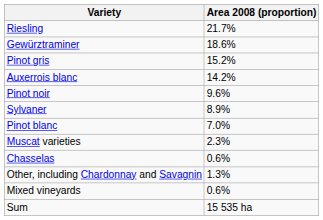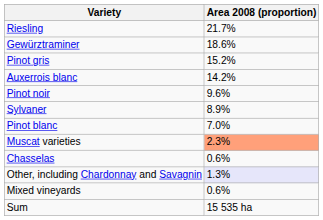(218, 142) no background -> (218, 142) lightsalmon background
(218, 175) no background -> (218, 175) lavender background
